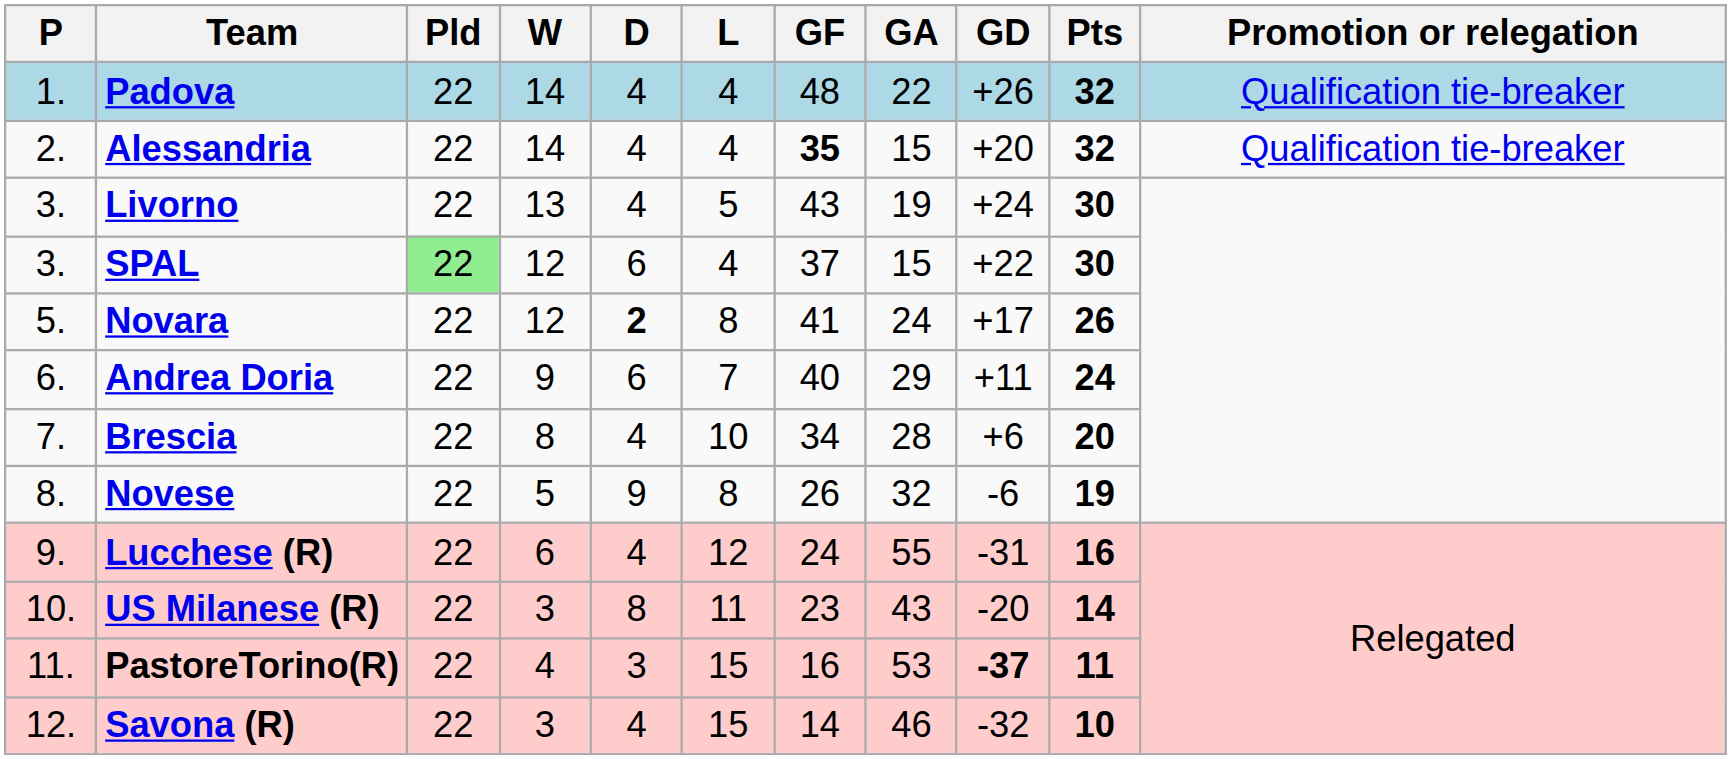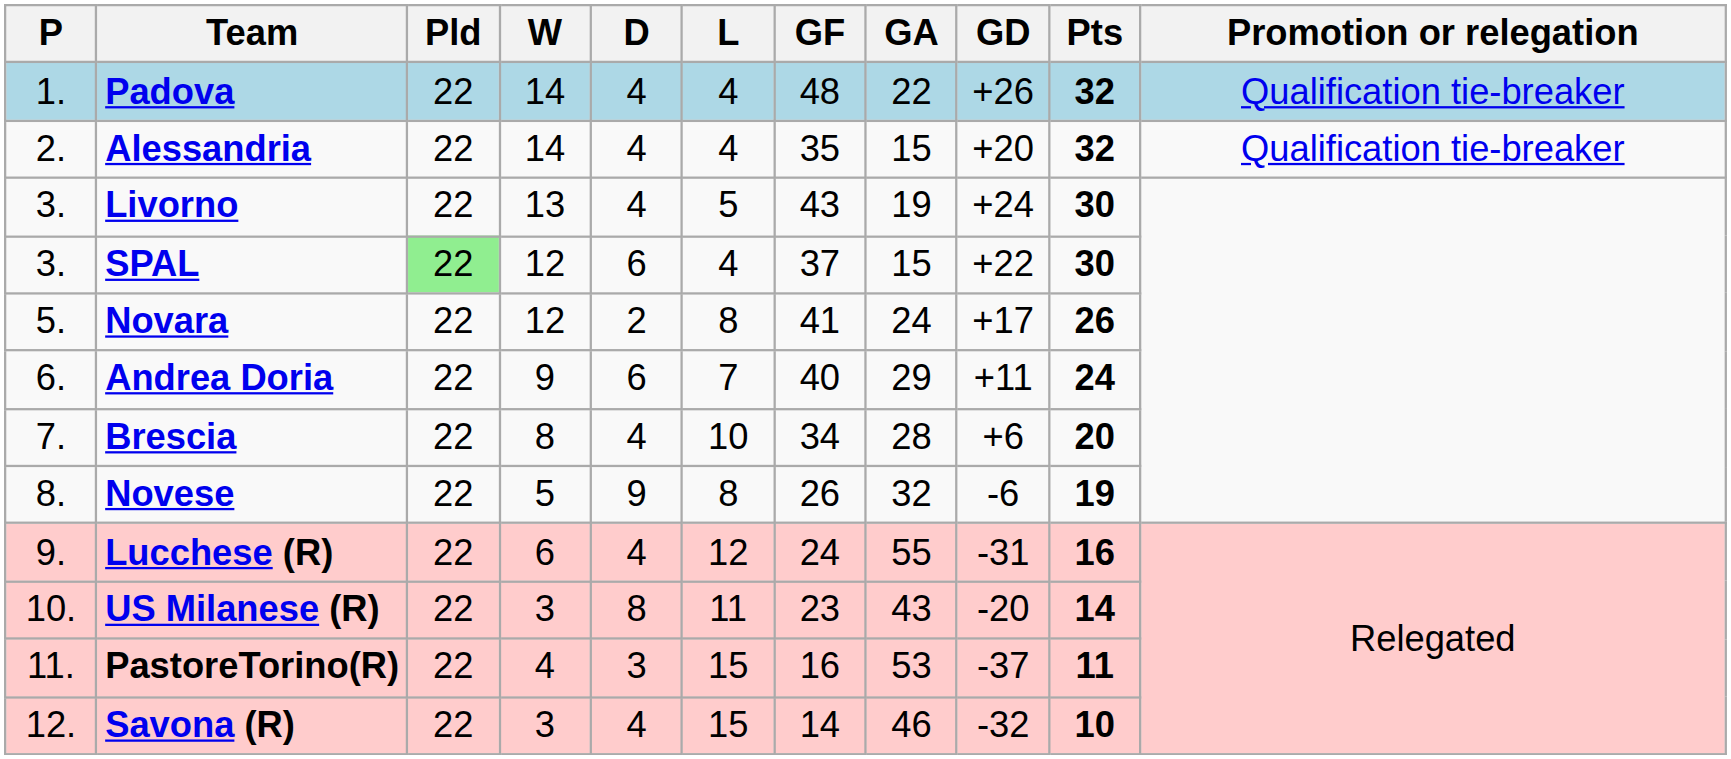(820, 148) bold -> (820, 148) normal
(637, 321) bold -> (637, 321) normal
(1003, 666) bold -> (1003, 666) normal
